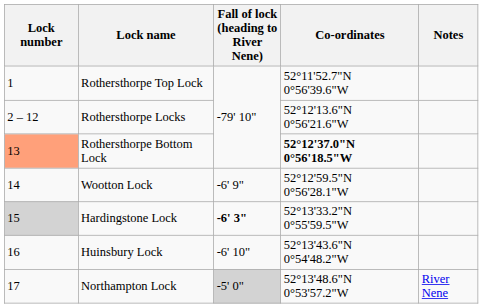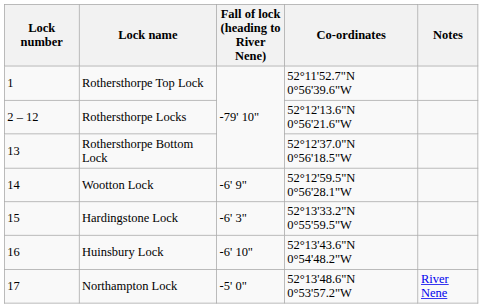(14, 150) lightsalmon background -> (14, 150) no background
(319, 150) bold -> (321, 150) normal
(14, 218) lightgrey background -> (14, 218) no background
(232, 218) bold -> (233, 218) normal
(230, 286) lightgrey background -> (233, 286) no background
